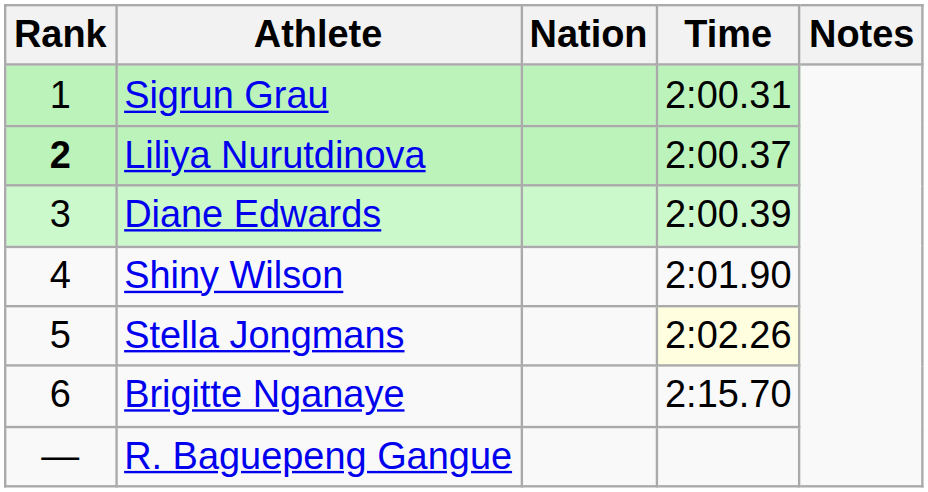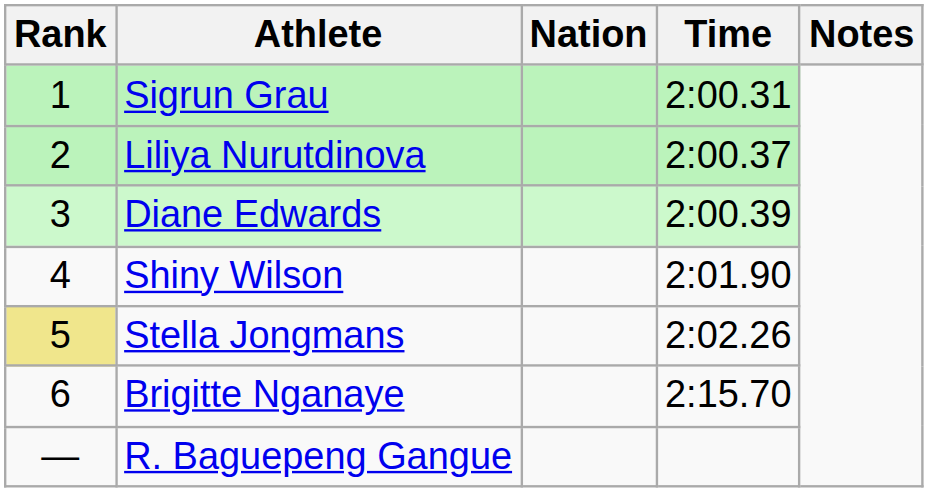(60, 154) bold -> (60, 154) normal
(60, 335) no background -> (60, 335) khaki background
(728, 335) lightyellow background -> (728, 335) no background
